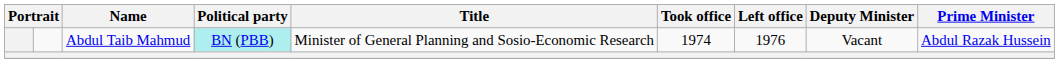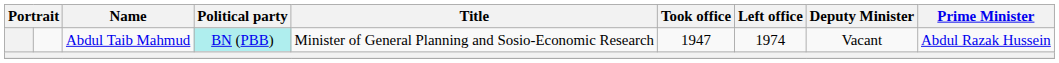(696, 39) 1974 -> (696, 39) 1947
(770, 39) 1976 -> (770, 39) 1974
